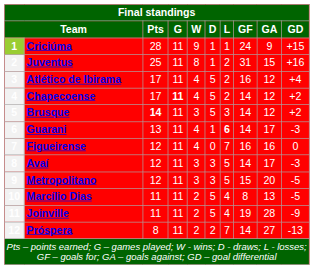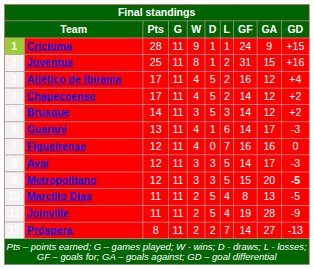(178, 96) bold -> (178, 96) normal
(156, 113) bold -> (156, 113) normal
(227, 130) bold -> (227, 130) normal
(295, 180) normal -> (295, 180) bold
